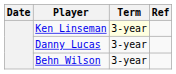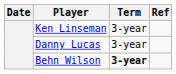(129, 29) lightyellow background -> (129, 29) no background
(129, 61) normal -> (129, 61) bold
